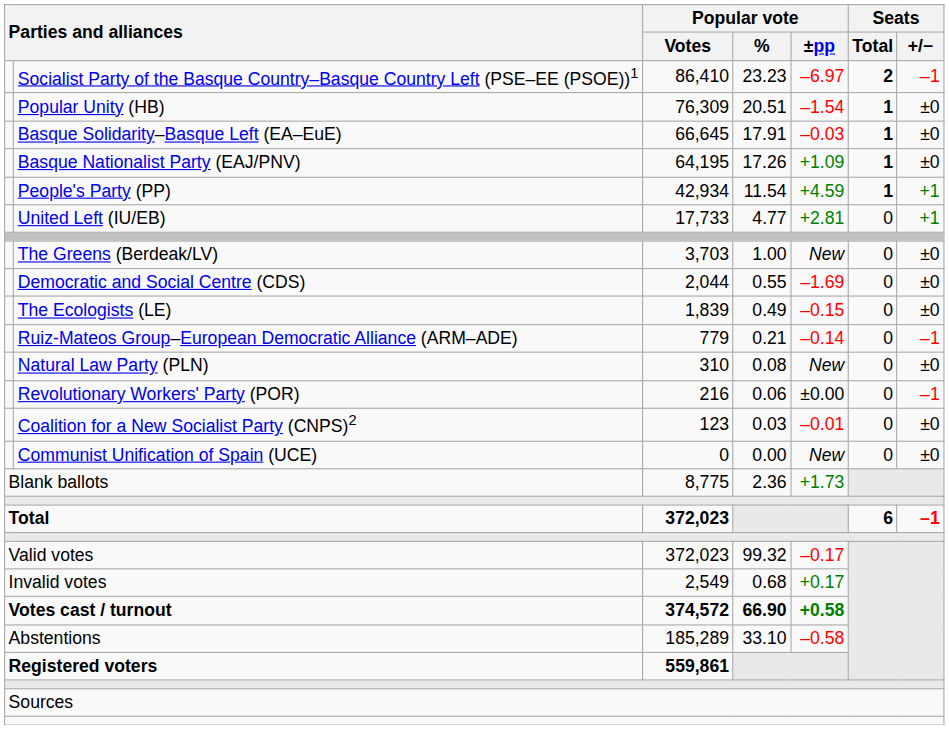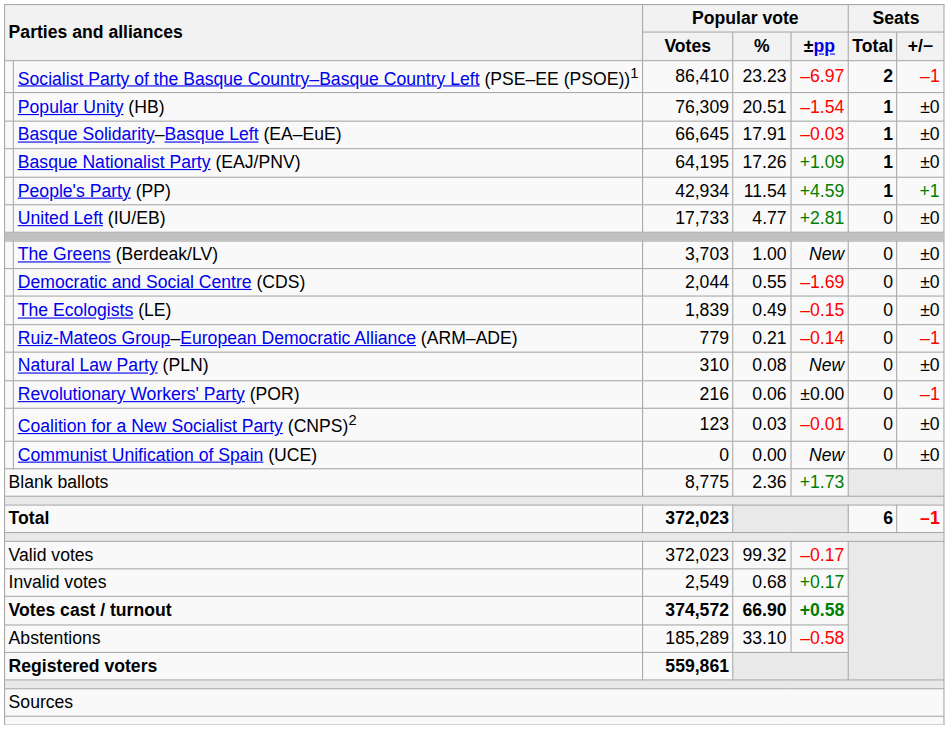(930, 218) +1 -> (930, 218) ±0
